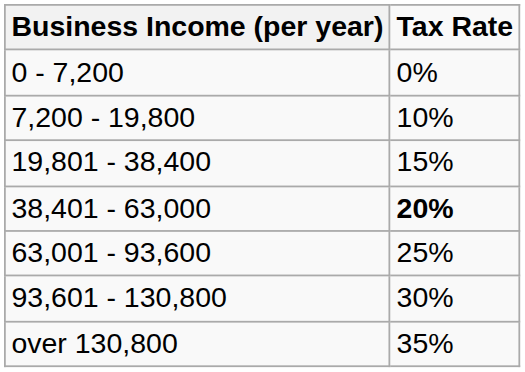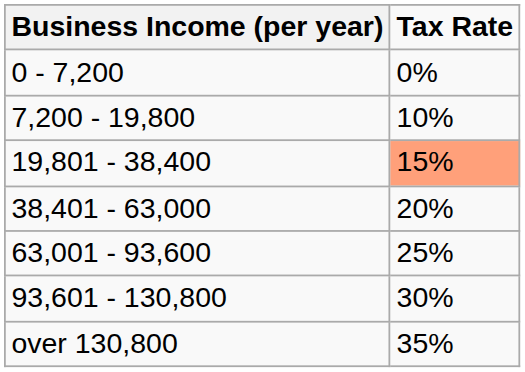(425, 162) no background -> (425, 162) lightsalmon background
(425, 207) bold -> (425, 207) normal
